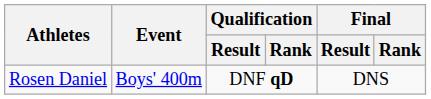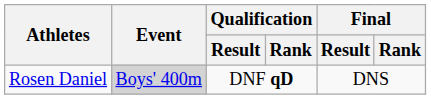(159, 79) no background -> (159, 79) lightgrey background
